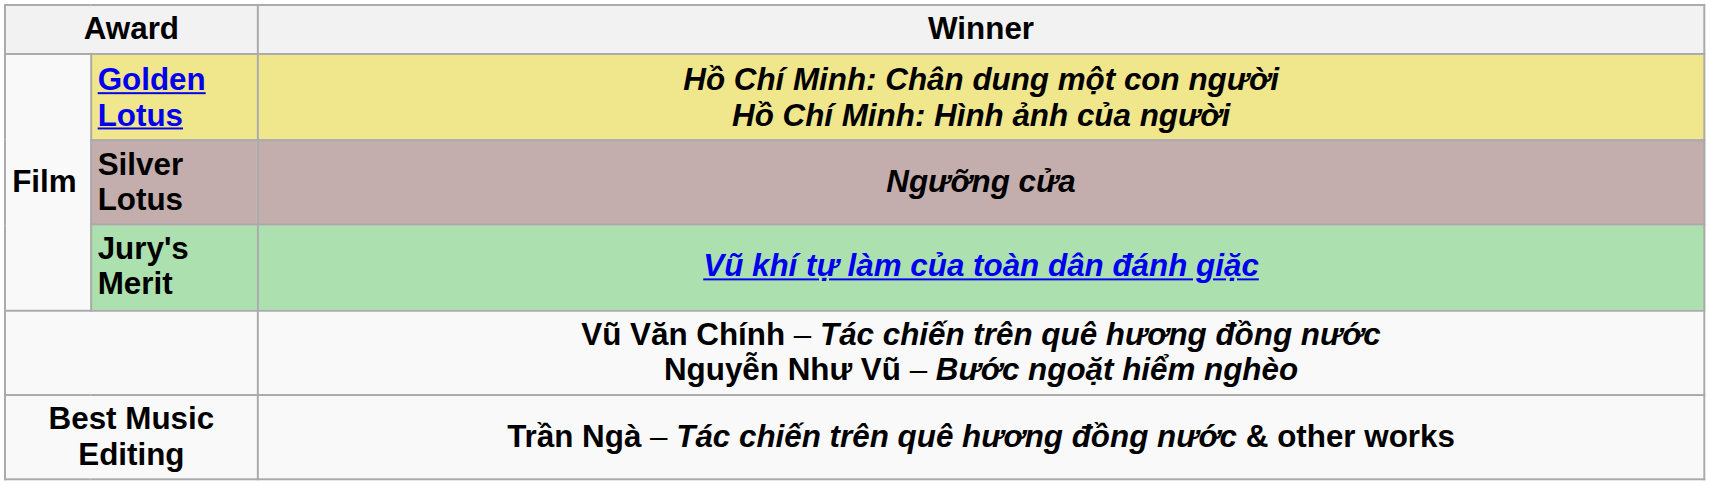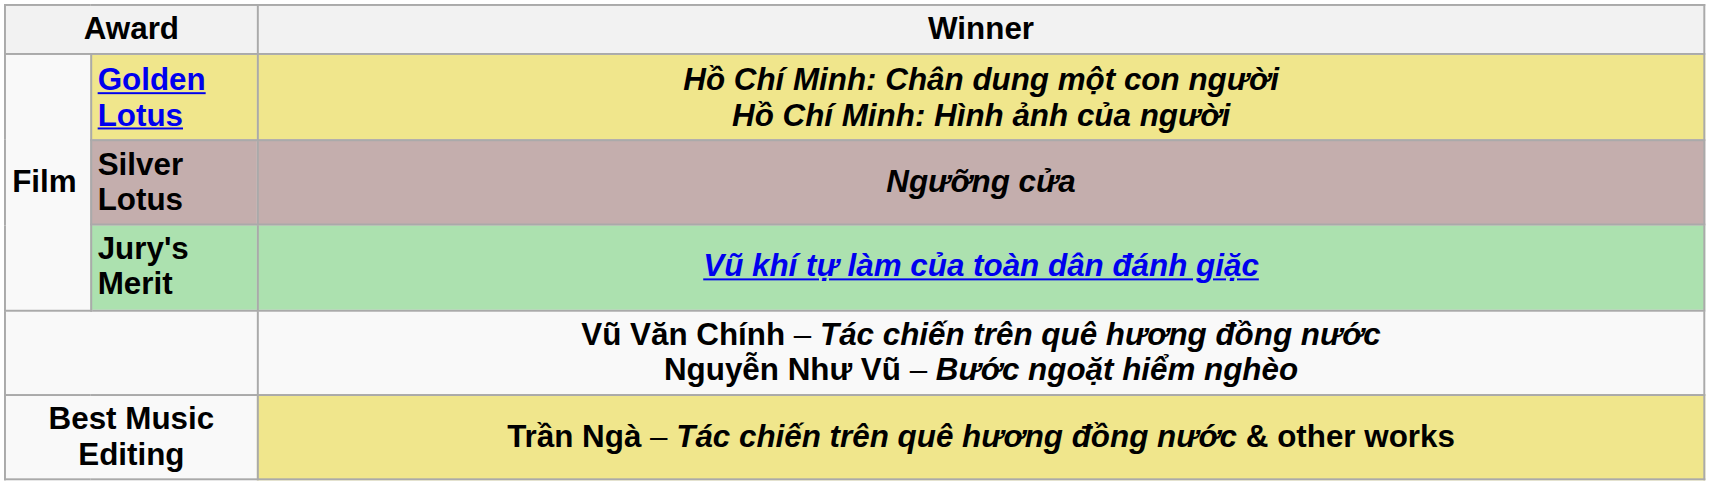(981, 436) no background -> (981, 436) khaki background
